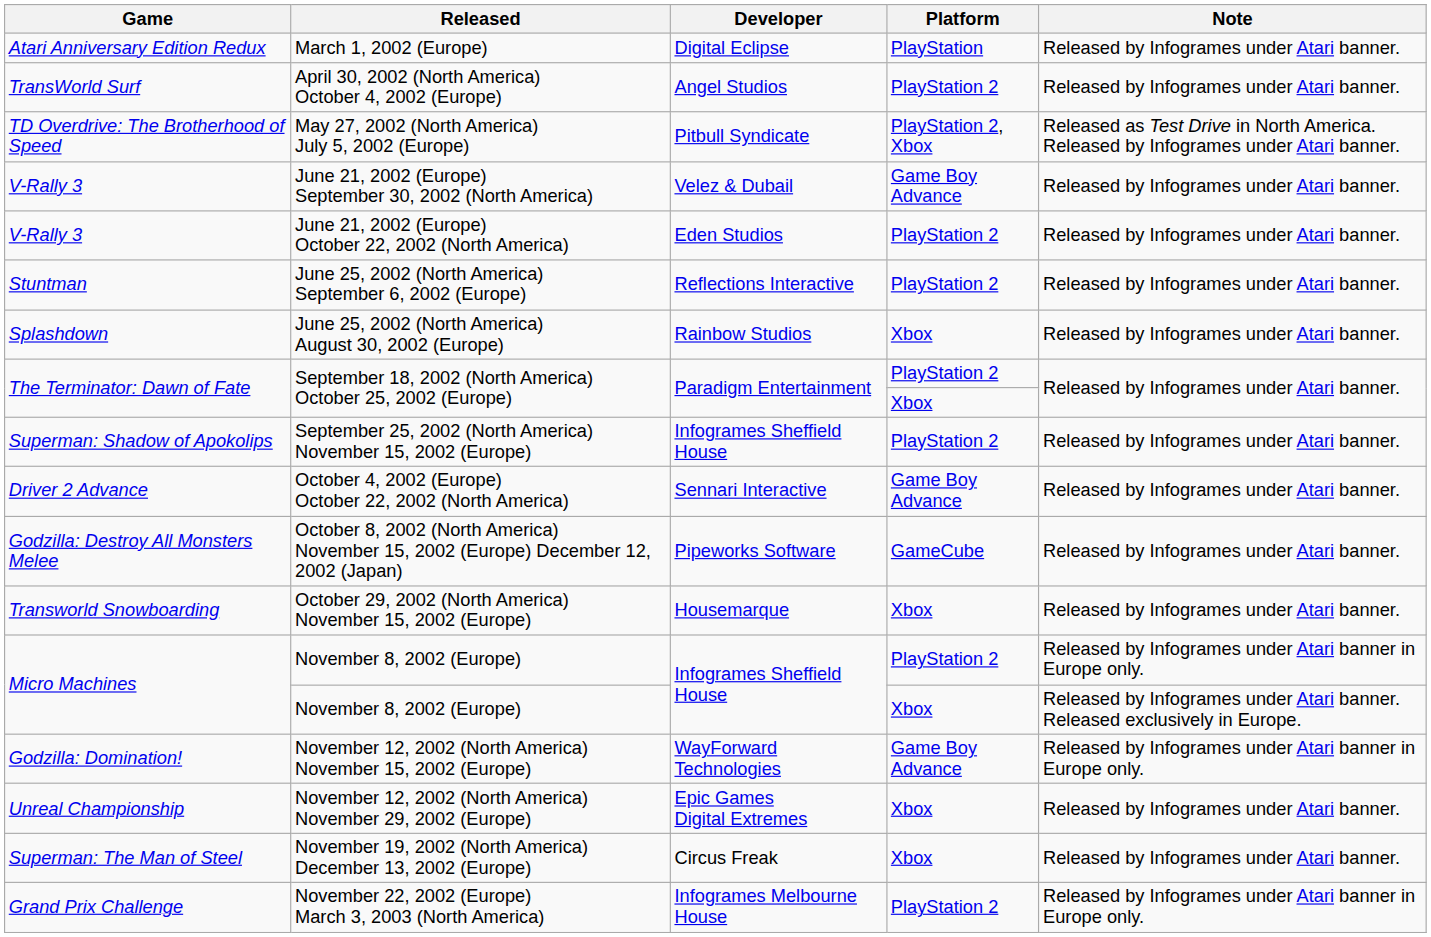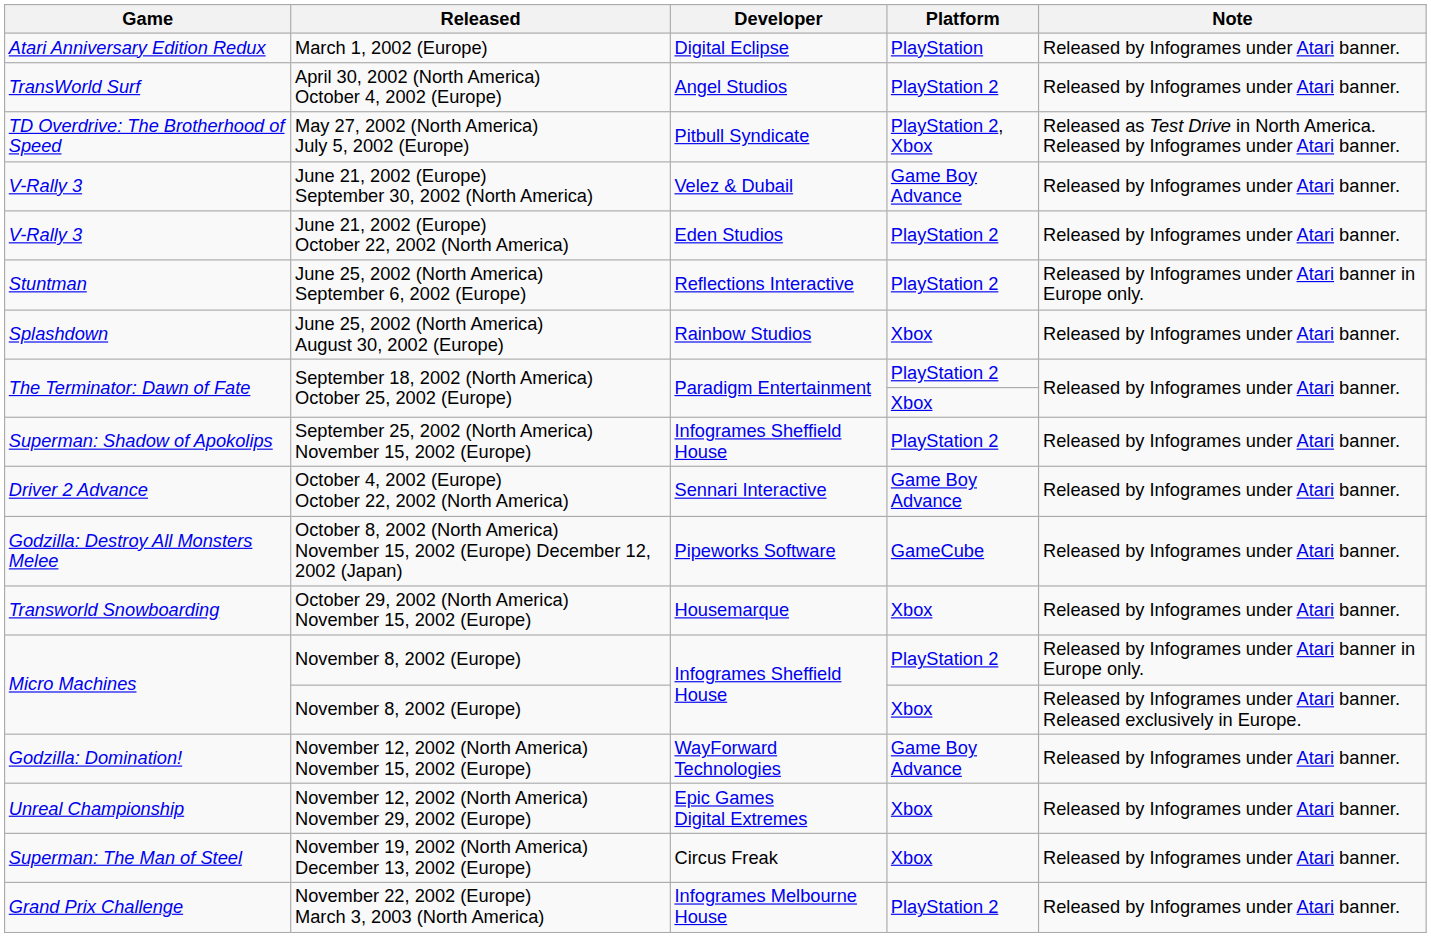(1222, 284) Released by Infogrames under Atari banner. -> (1229, 284) Released by Infogrames under Atari banner in Europe only.
(1229, 758) Released by Infogrames under Atari banner in Europe only. -> (1222, 758) Released by Infogrames under Atari banner.
(1229, 907) Released by Infogrames under Atari banner in Europe only. -> (1222, 907) Released by Infogrames under Atari banner.
